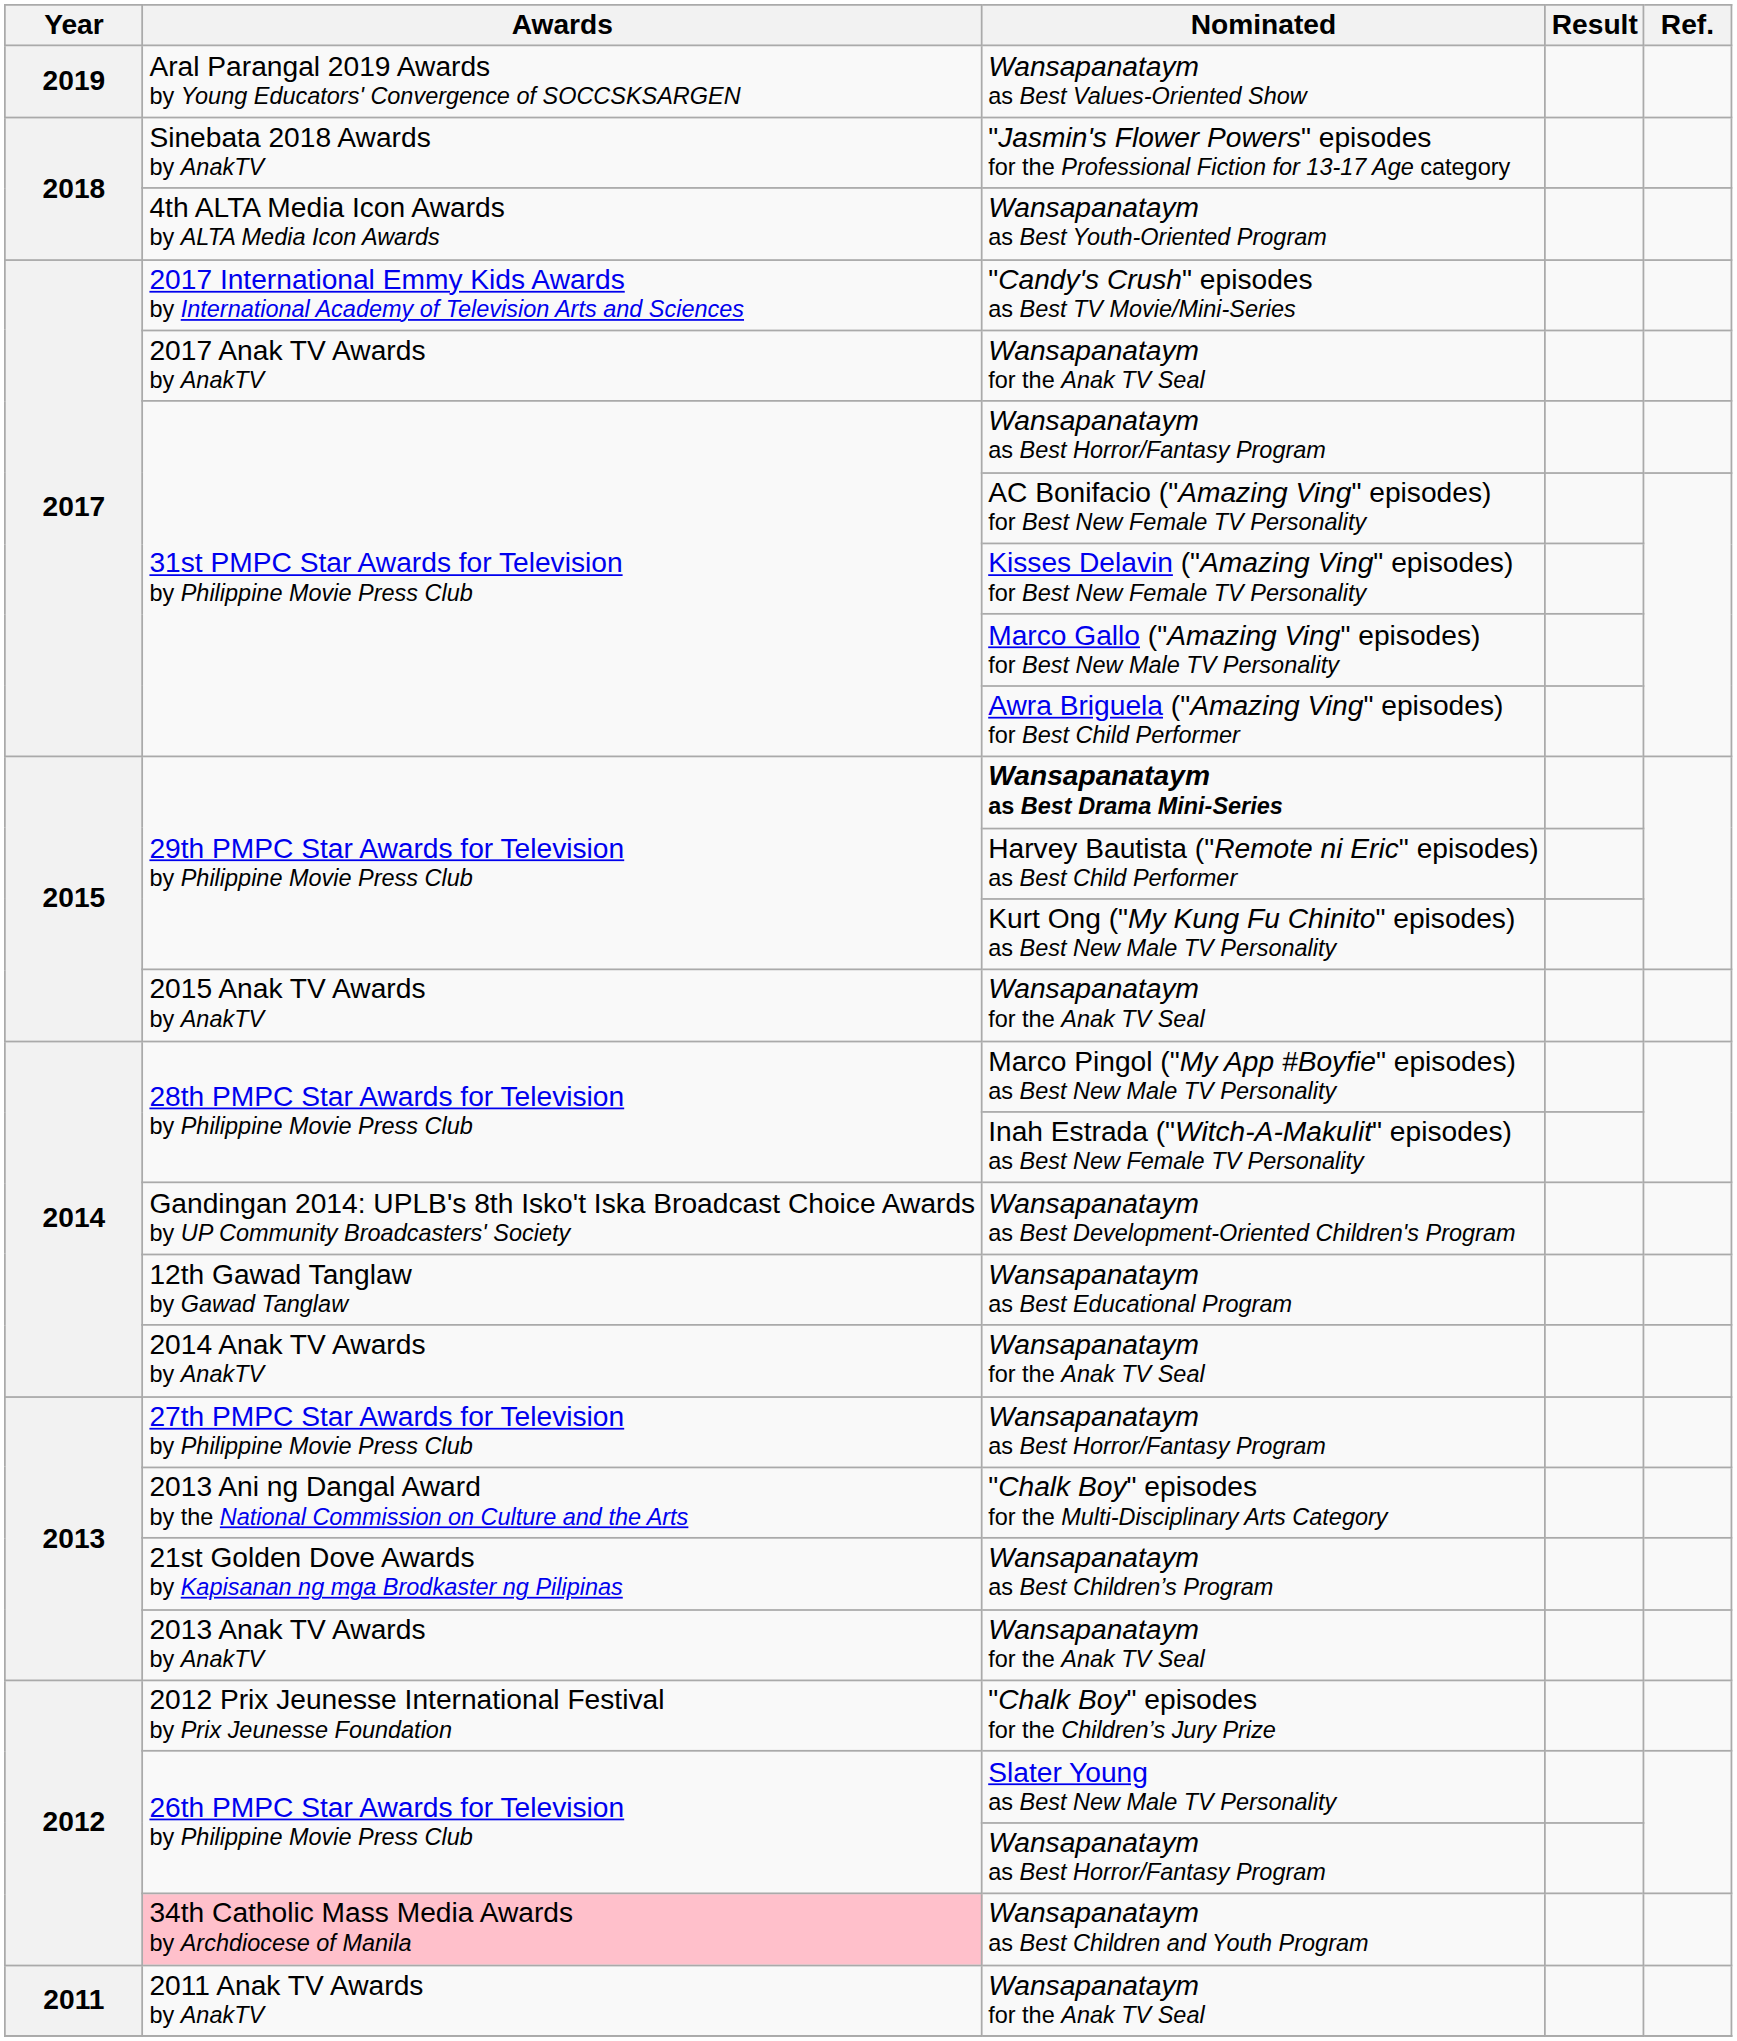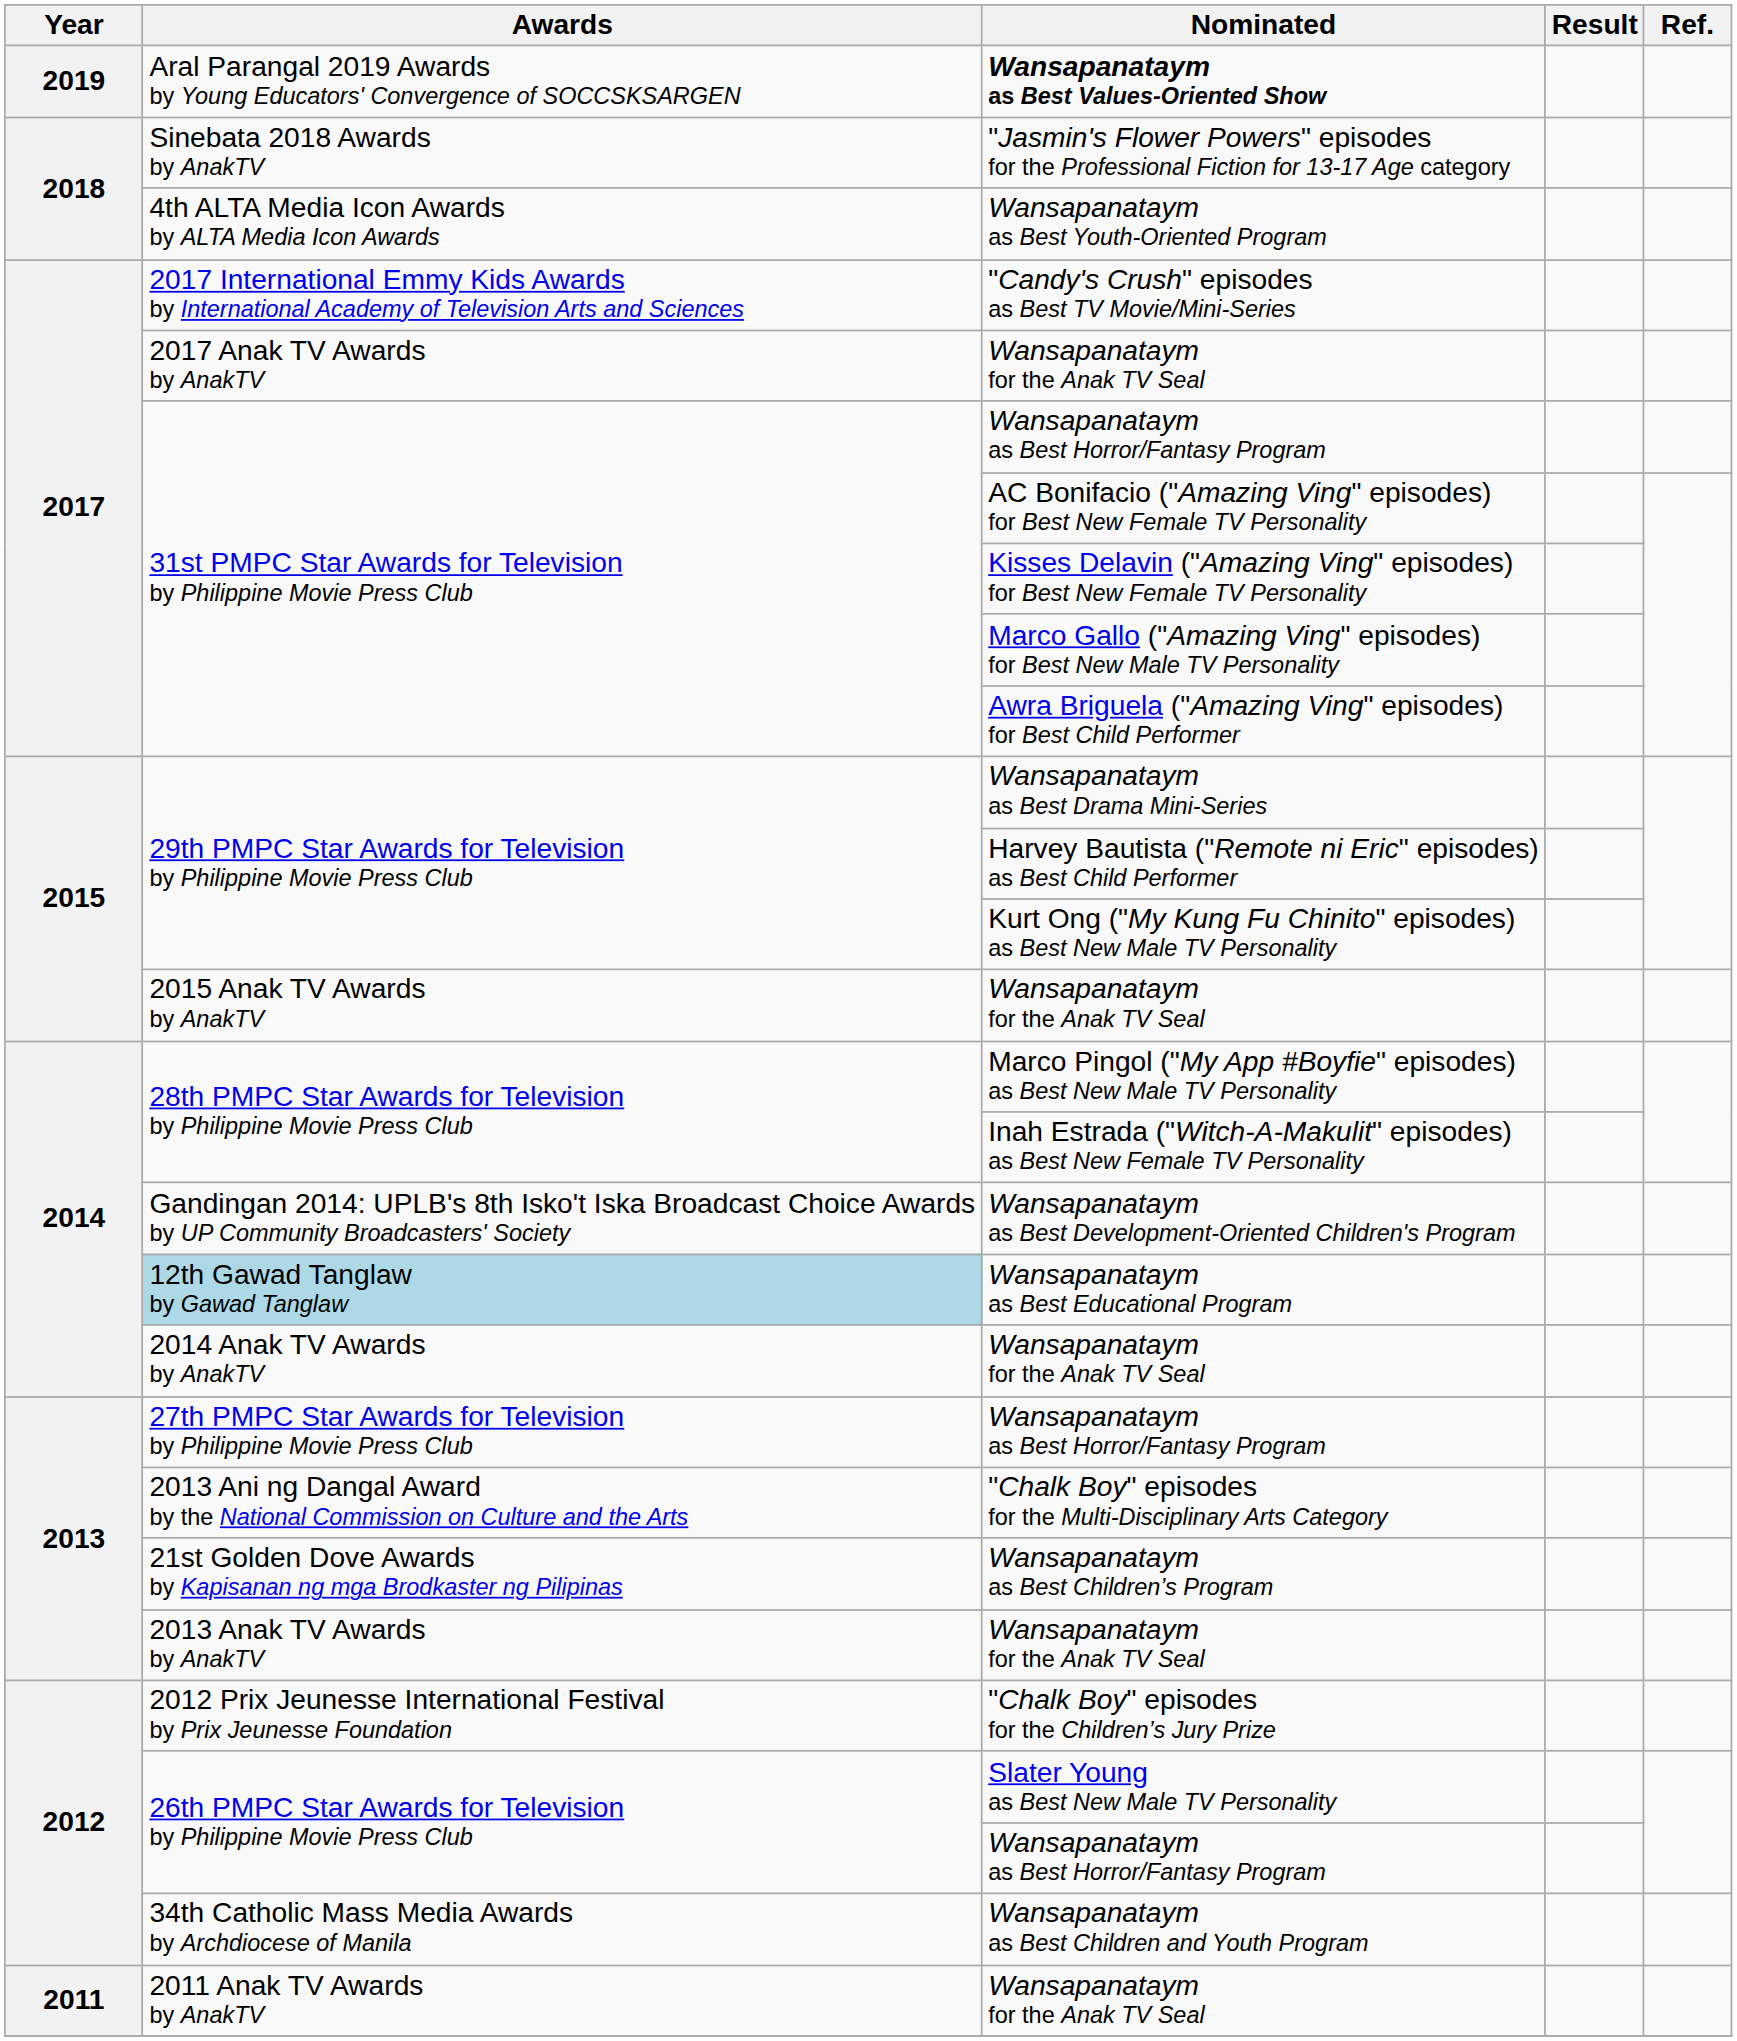(1147, 80) normal -> (1157, 80) bold
(1136, 790) bold -> (1128, 790) normal
(281, 1288) no background -> (281, 1288) lightblue background
(361, 1927) pink background -> (361, 1927) no background
